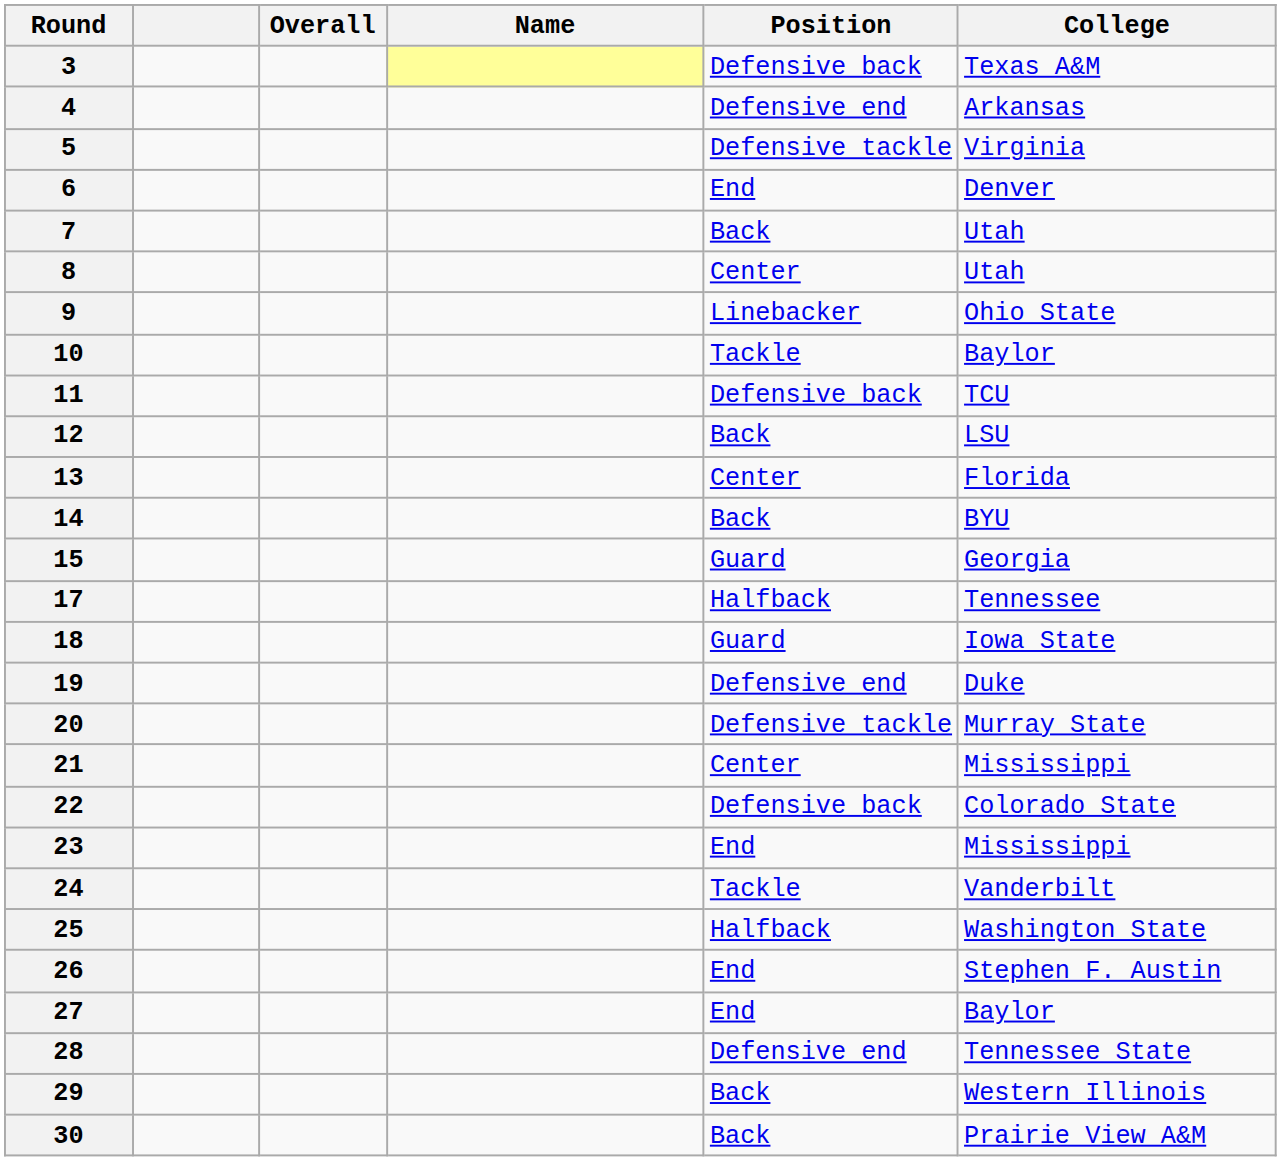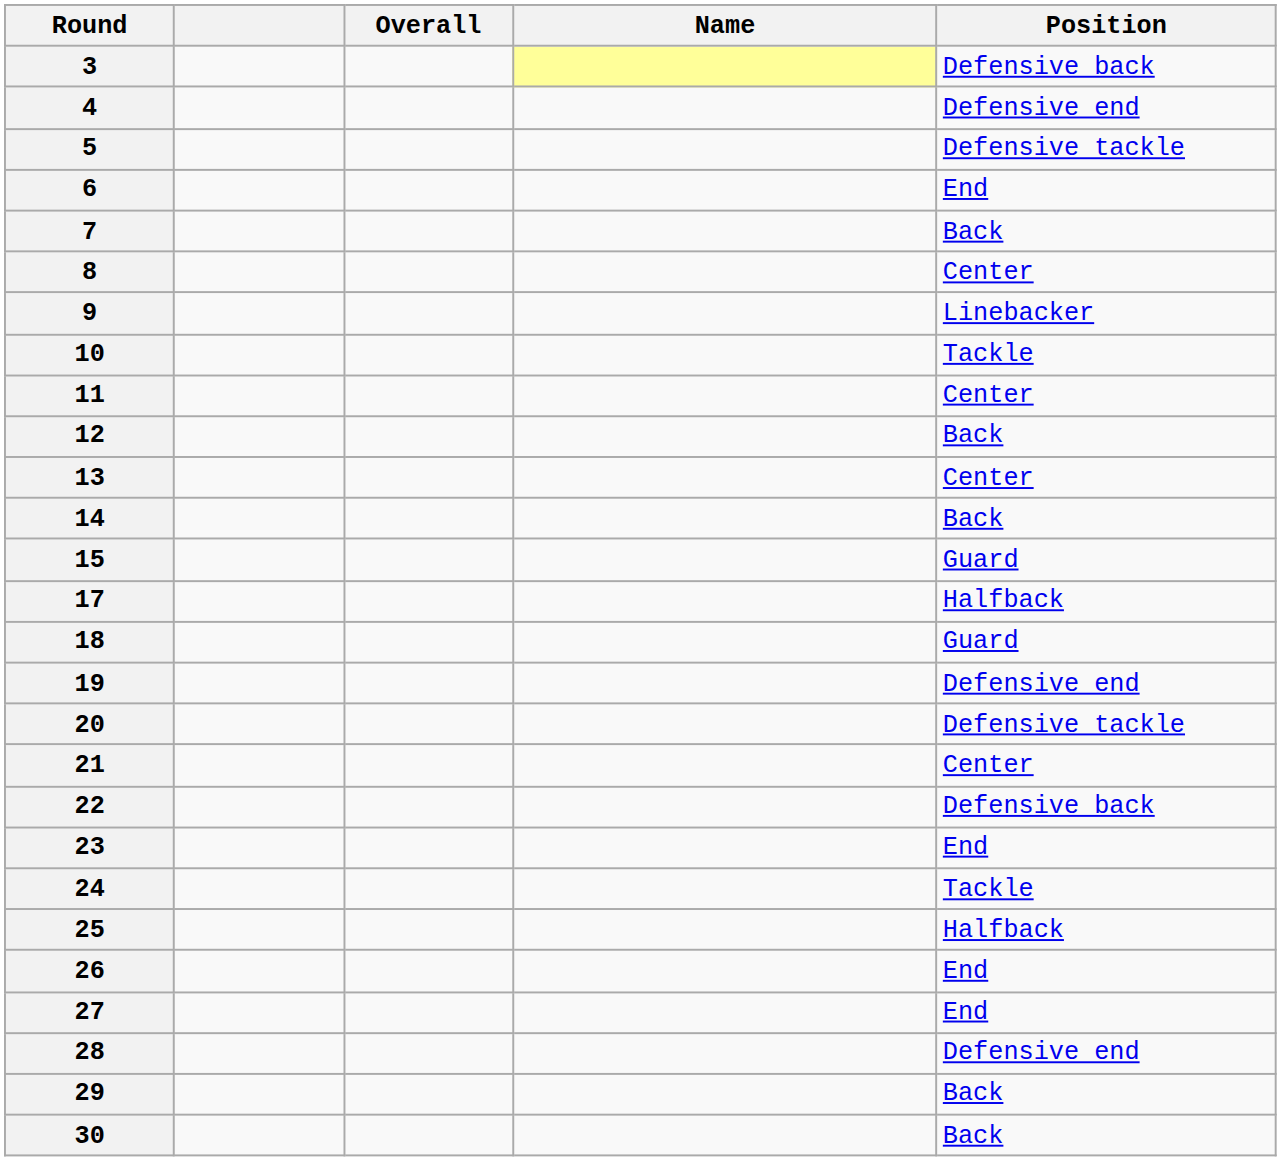- column: (1117, 26)
(816, 395) Defensive back -> (988, 395) Center
